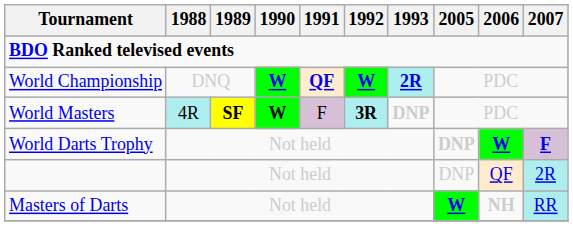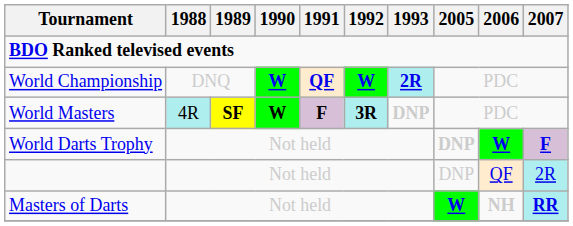(322, 112) normal -> (322, 112) bold
(546, 205) normal -> (546, 205) bold
